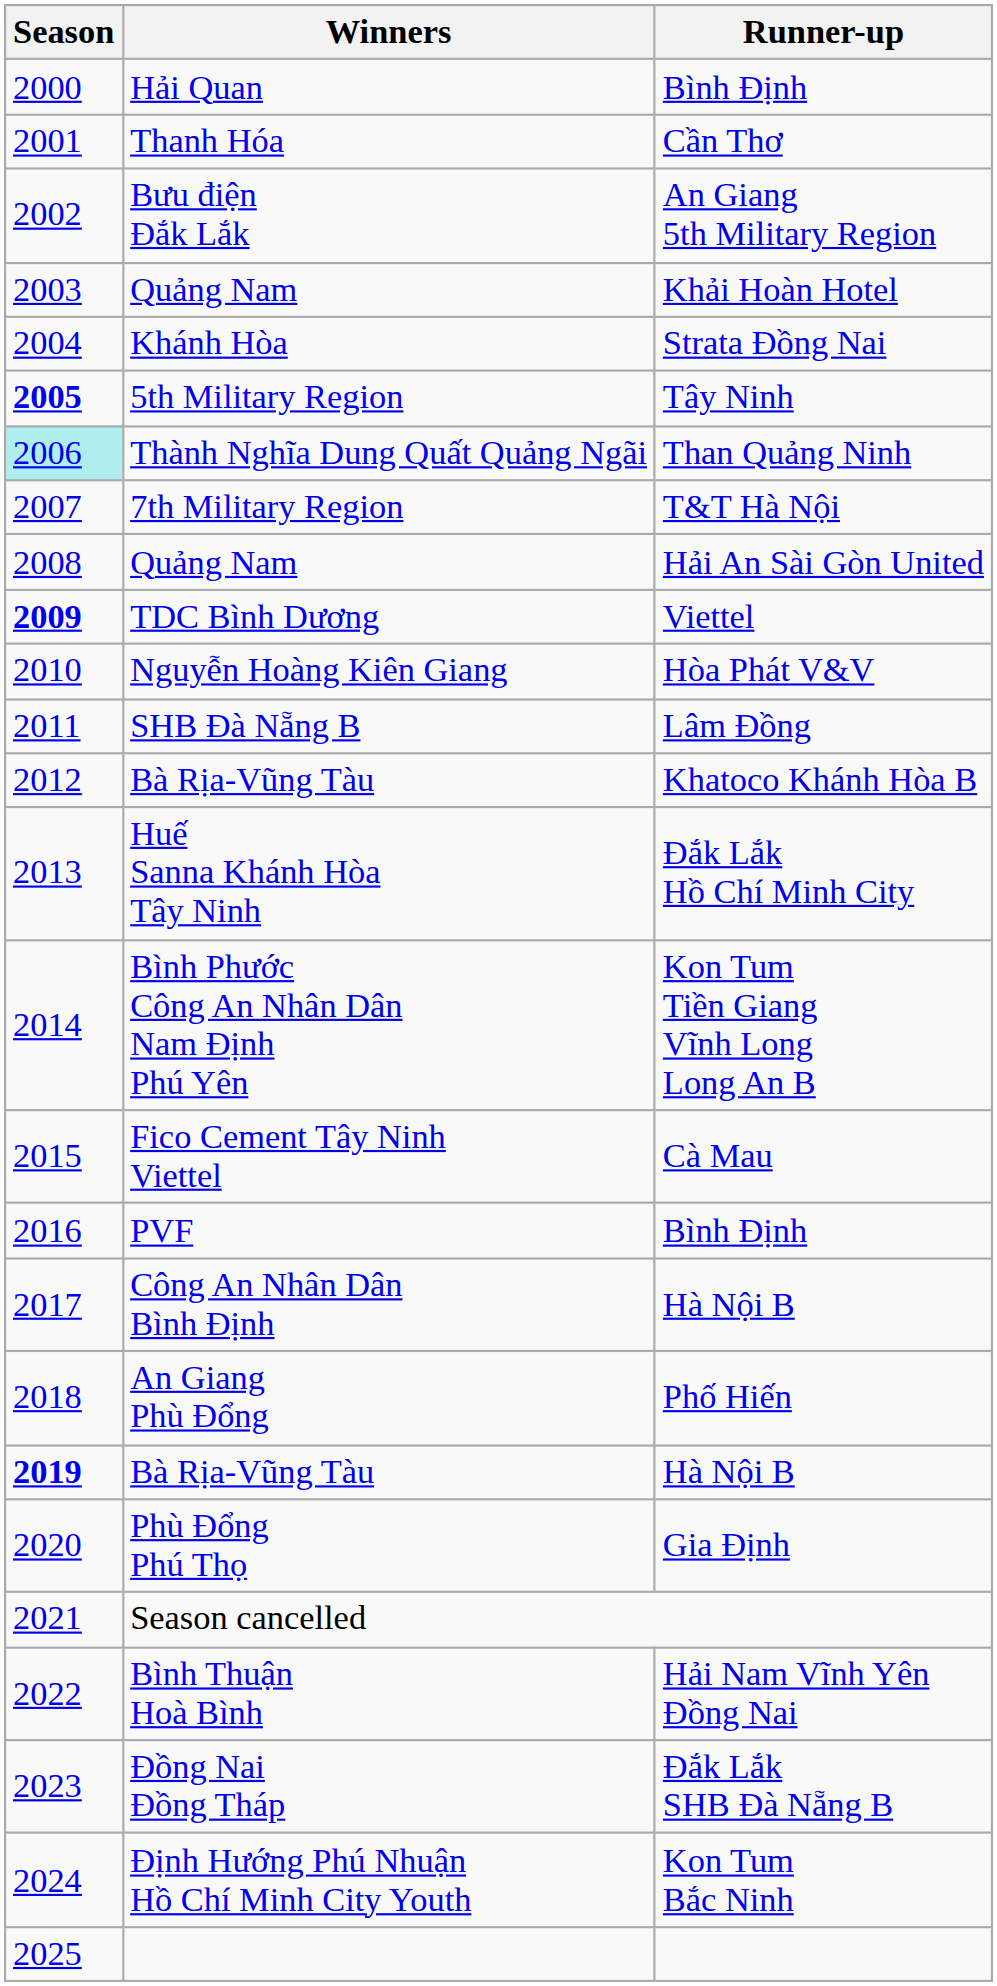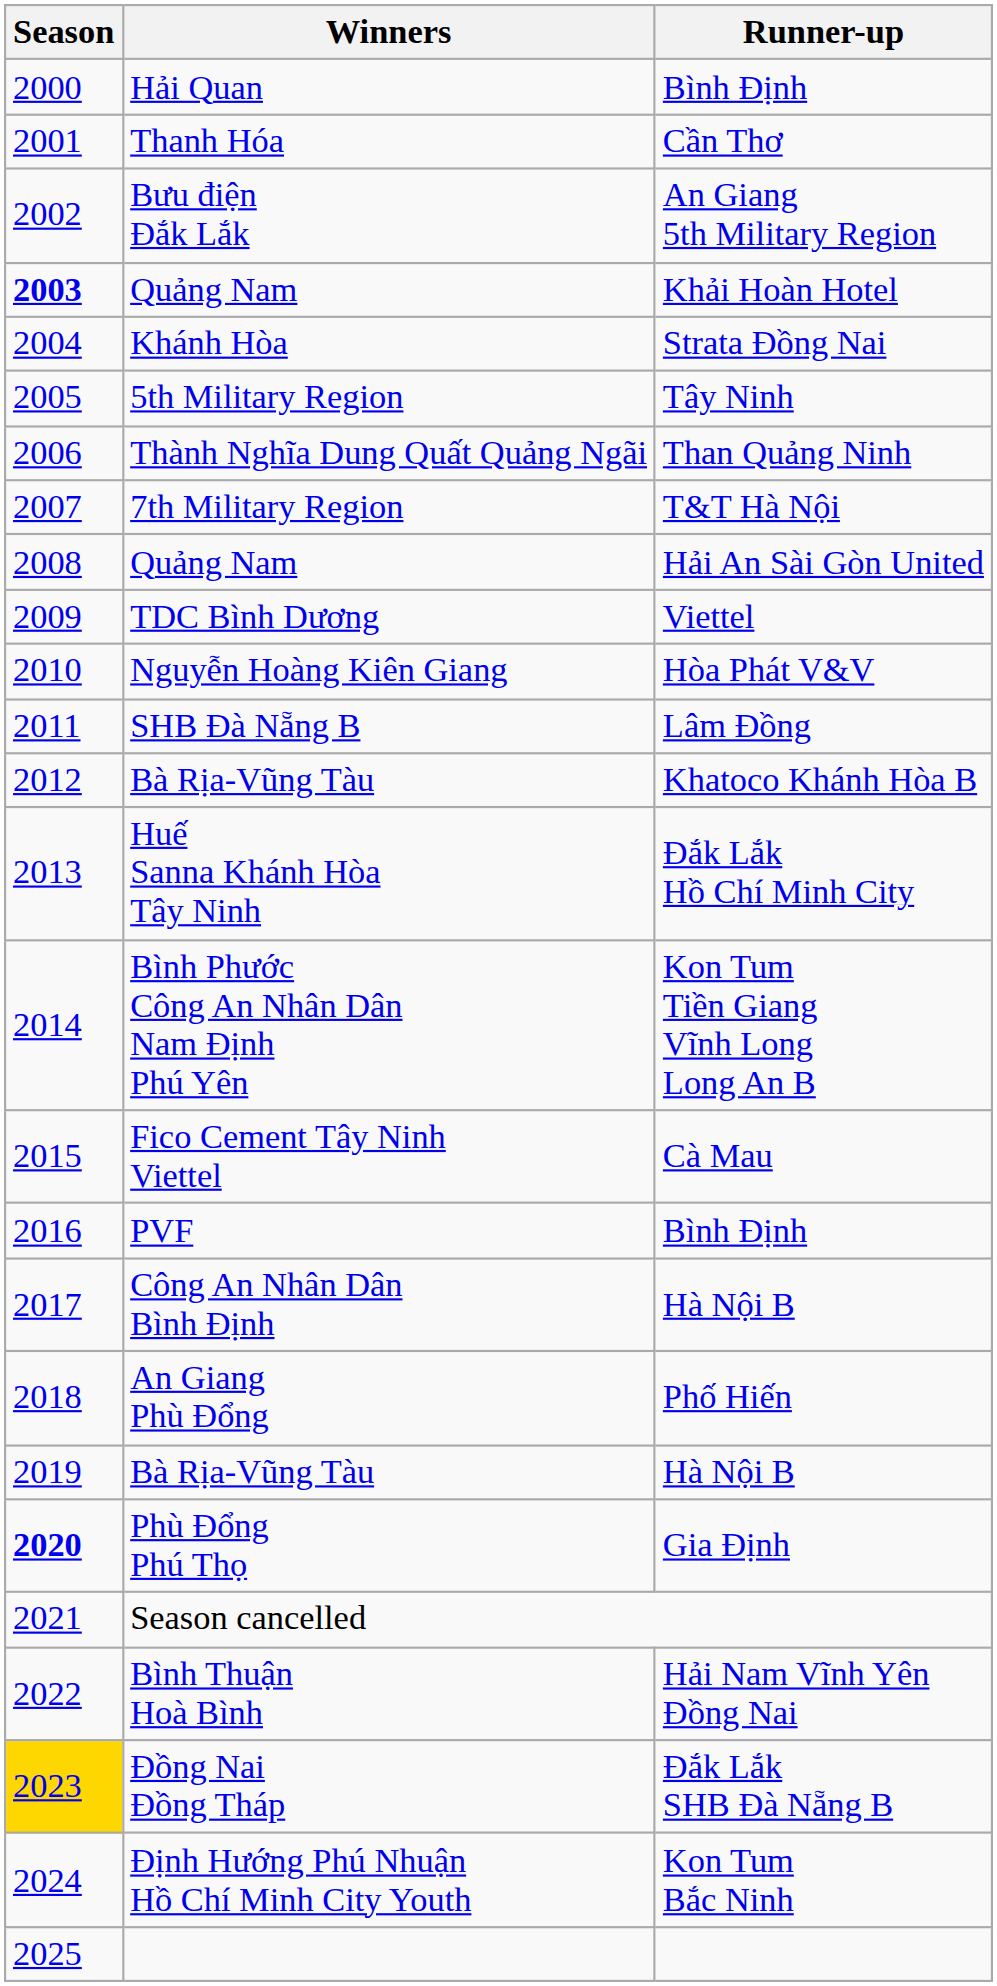(47, 288) normal -> (47, 288) bold
(47, 397) bold -> (47, 397) normal
(47, 452) paleturquoise background -> (47, 452) no background
(47, 616) bold -> (47, 616) normal
(47, 1471) bold -> (47, 1471) normal
(47, 1545) normal -> (47, 1545) bold
(47, 1786) no background -> (47, 1786) gold background
